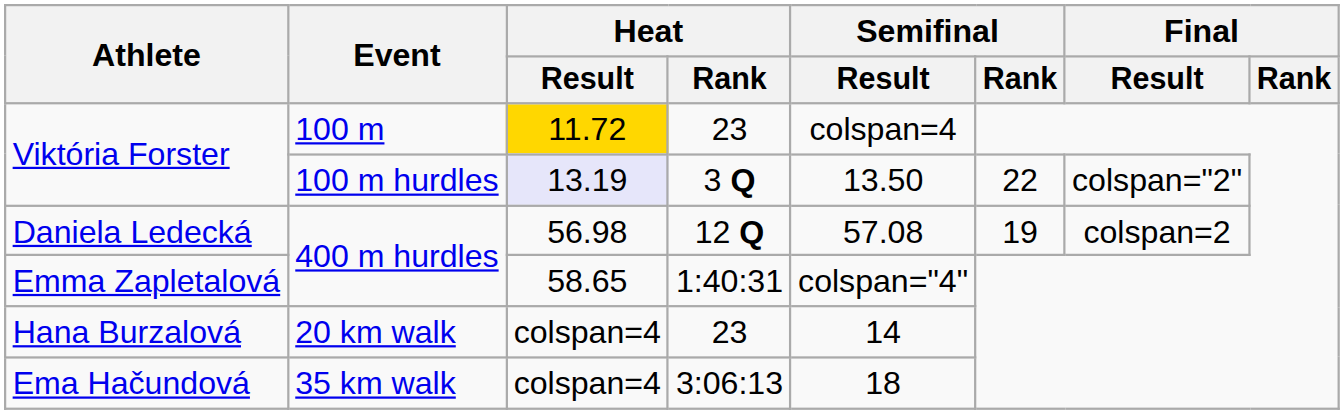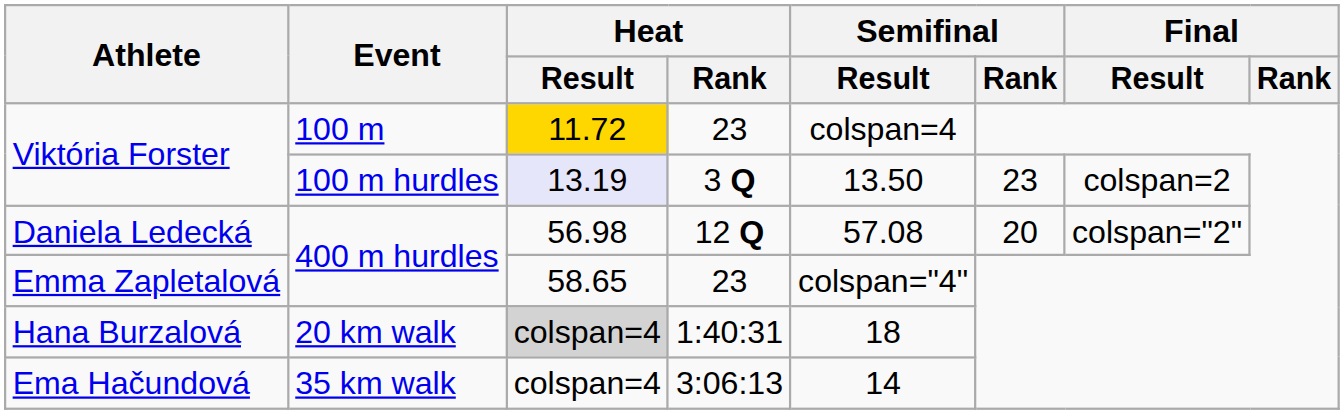(1020, 180) 22 -> (1020, 180) 23
(1157, 180) colspan="2" -> (1157, 180) colspan=2
(1020, 231) 19 -> (1020, 231) 20
(1157, 231) colspan=2 -> (1157, 231) colspan="2"
(729, 282) 1:40:31 -> (729, 282) 23
(587, 332) no background -> (587, 332) lightgrey background
(729, 332) 23 -> (729, 332) 1:40:31
(883, 332) 14 -> (883, 332) 18
(883, 383) 18 -> (883, 383) 14
